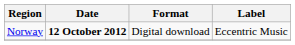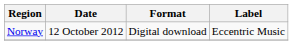(87, 31) bold -> (86, 31) normal
